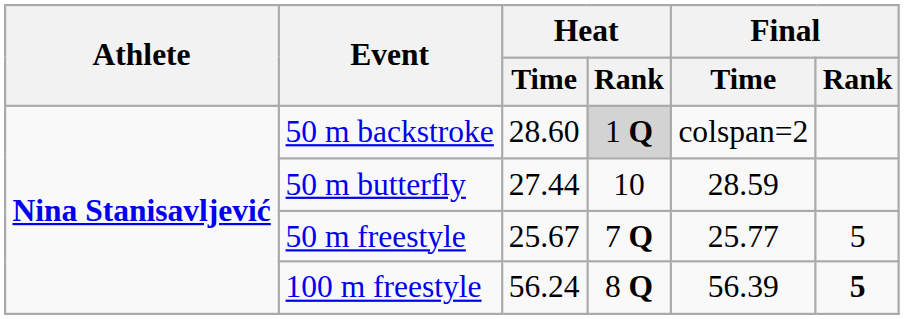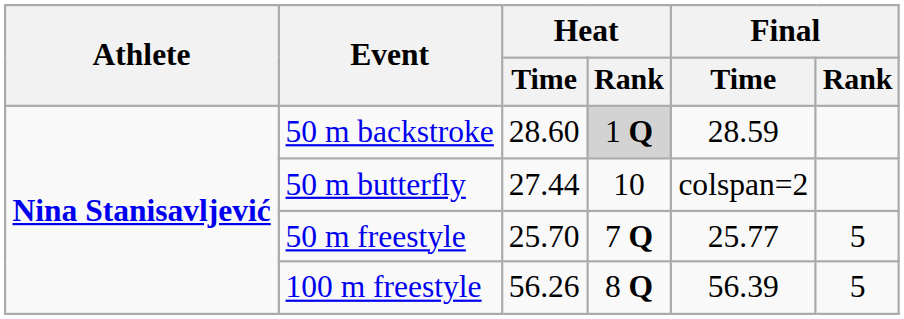(743, 132) colspan=2 -> (743, 132) 28.59
(743, 184) 28.59 -> (743, 184) colspan=2
(544, 236) 25.67 -> (544, 236) 25.70
(544, 288) 56.24 -> (544, 288) 56.26
(858, 288) bold -> (858, 288) normal
